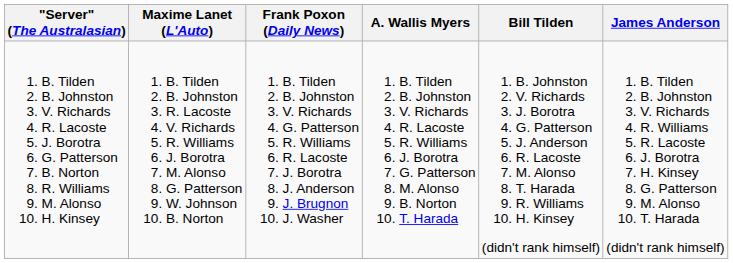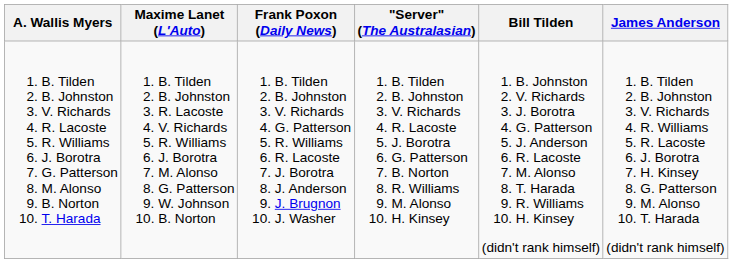columns swapped: (420, 22) <-> (67, 22)
